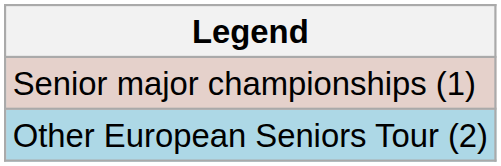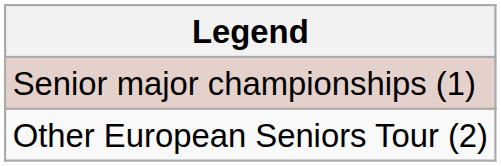(250, 135) lightblue background -> (250, 135) no background
